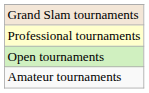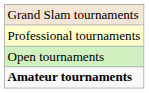(64, 77) normal -> (70, 77) bold
